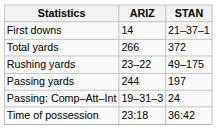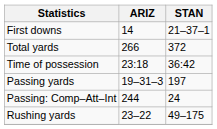rows swapped: (41, 64) <-> (53, 115)
(130, 81) 244 -> (142, 81) 19–31–3
(142, 98) 19–31–3 -> (130, 98) 244
